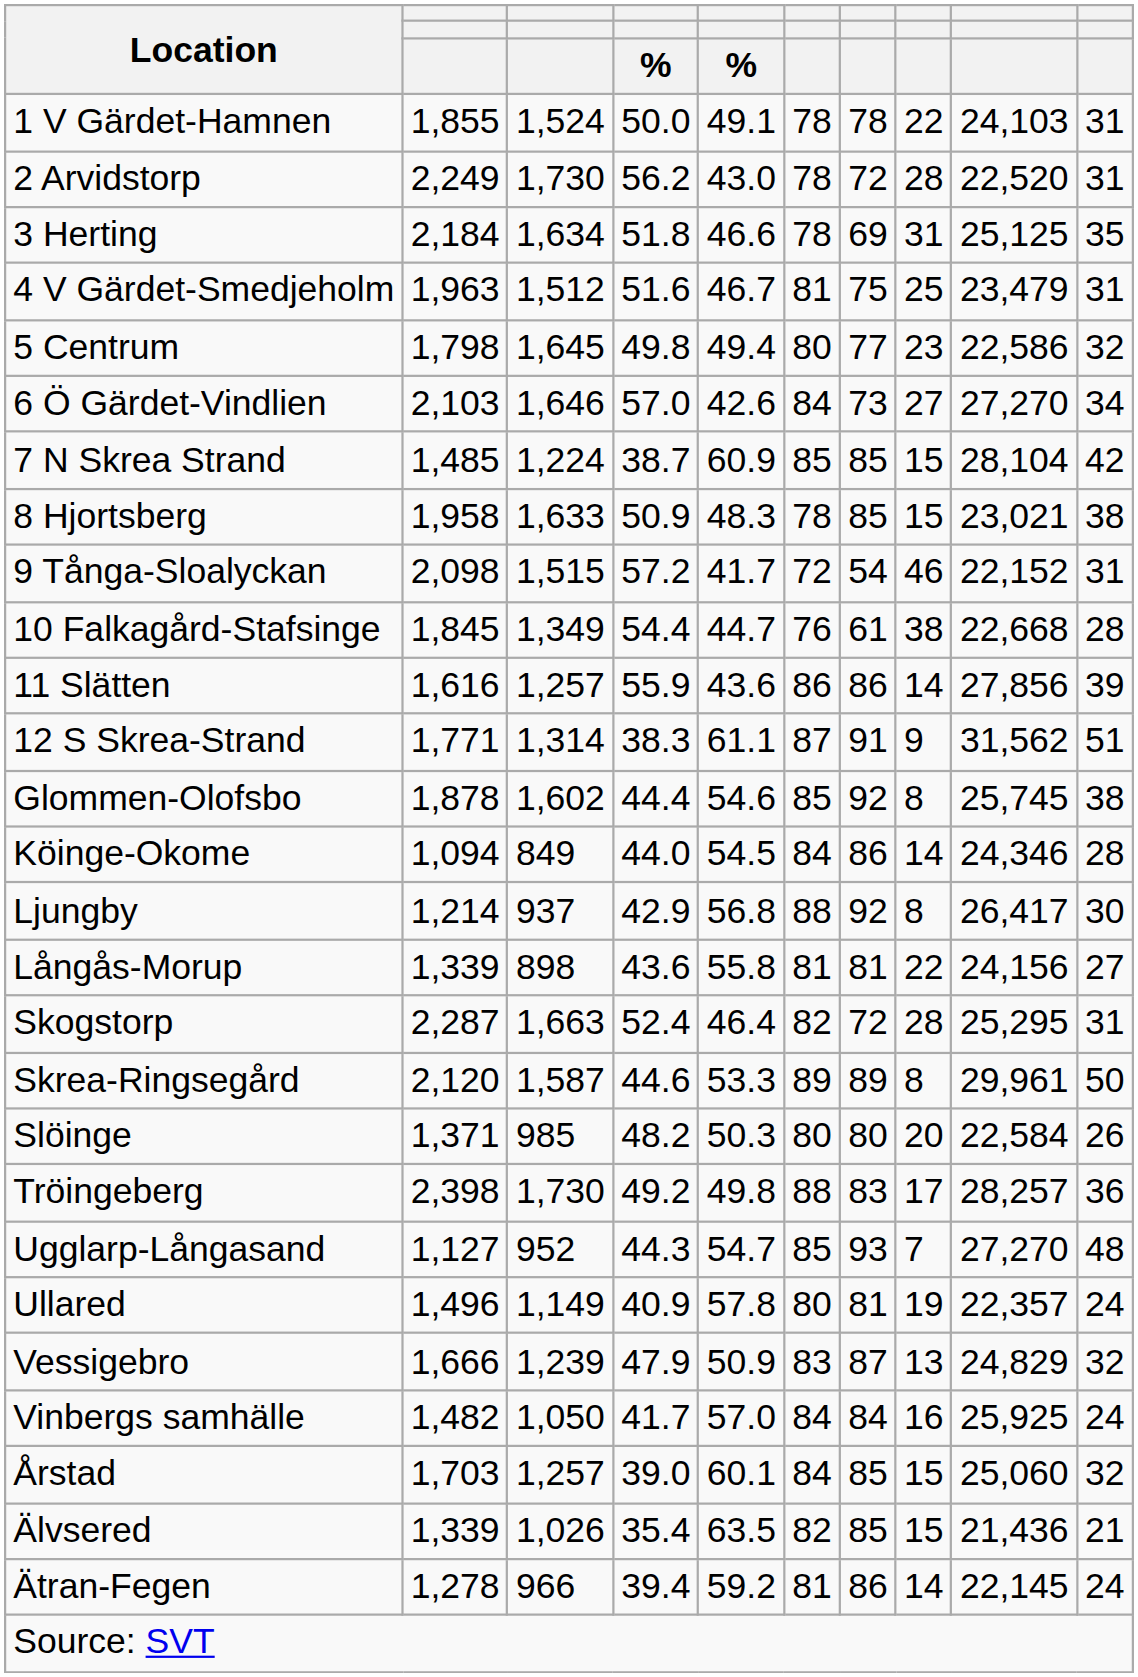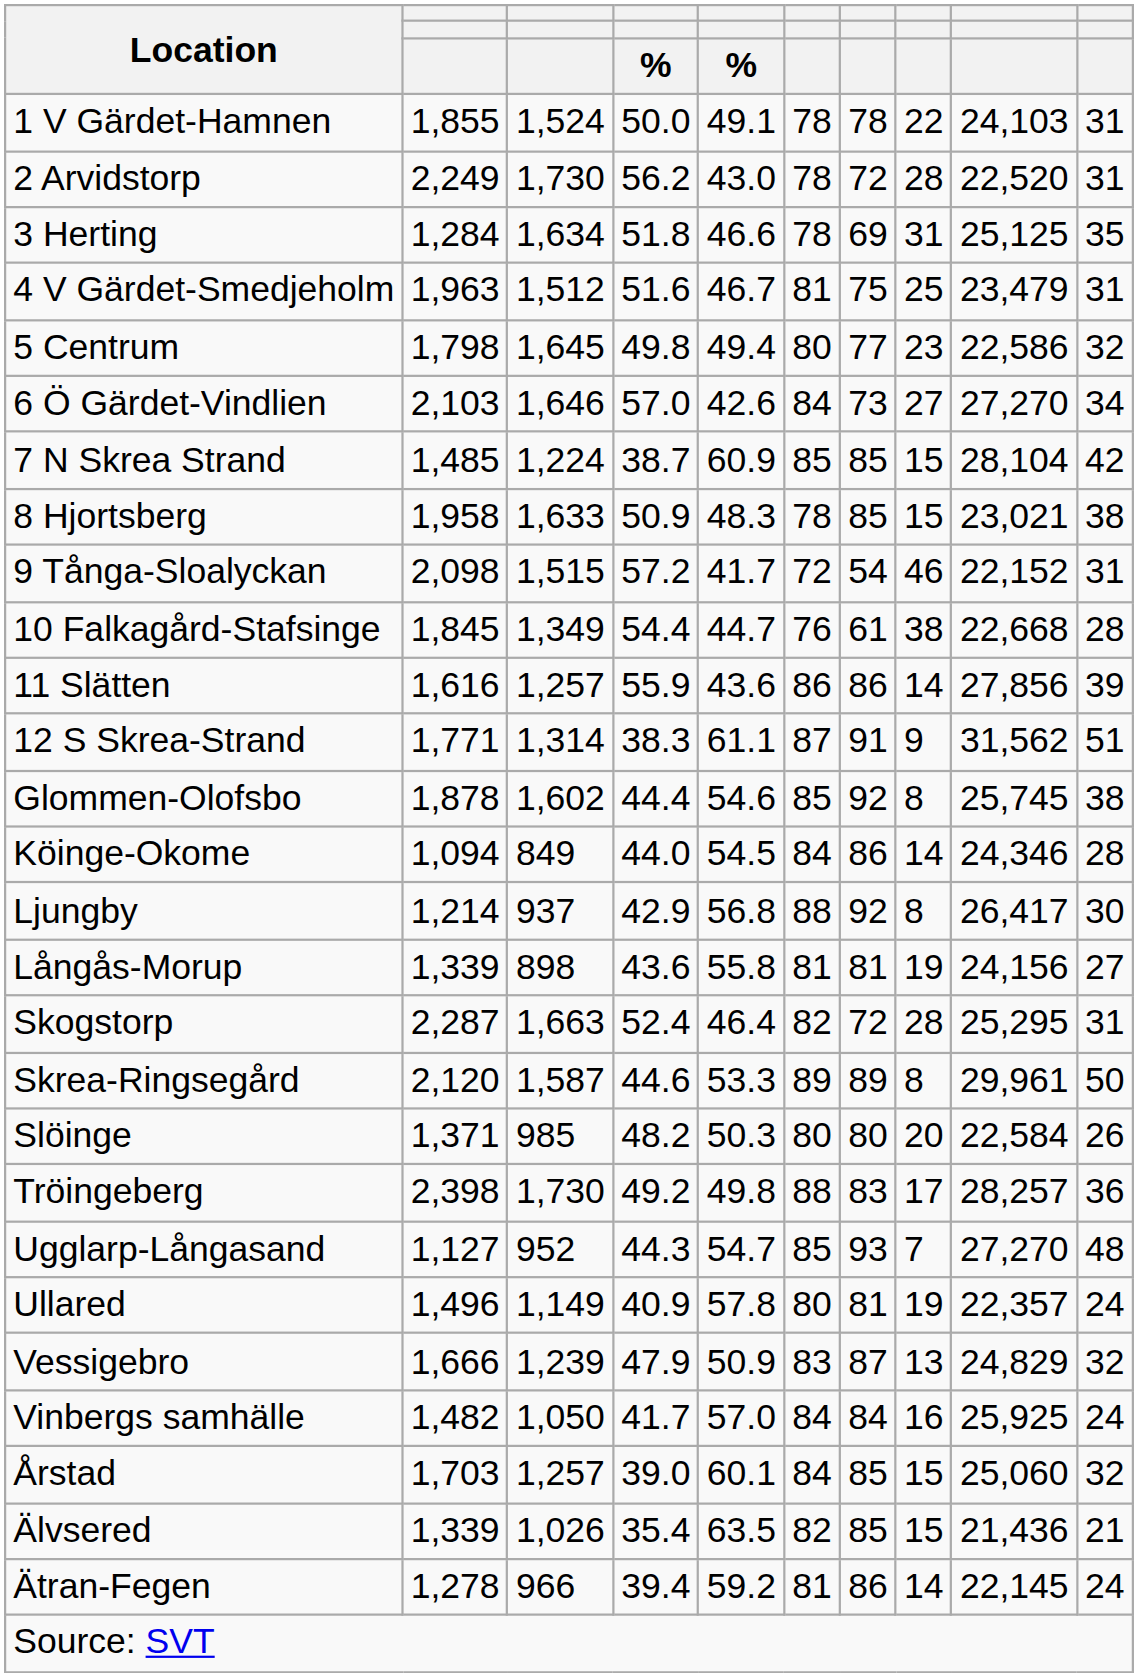(455, 234) 2,184 -> (455, 234) 1,284
(924, 966) 22 -> (924, 966) 19
